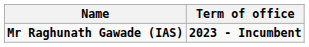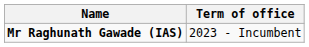(245, 33) bold -> (245, 33) normal
